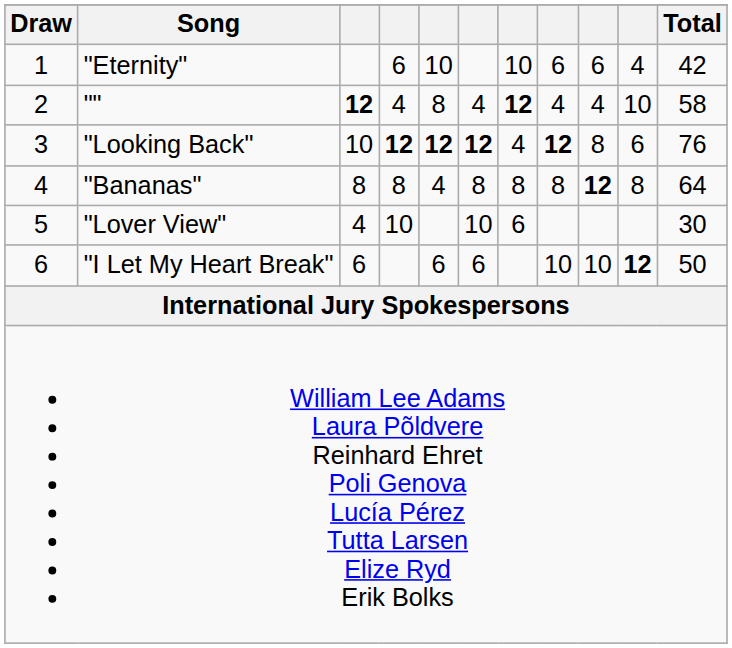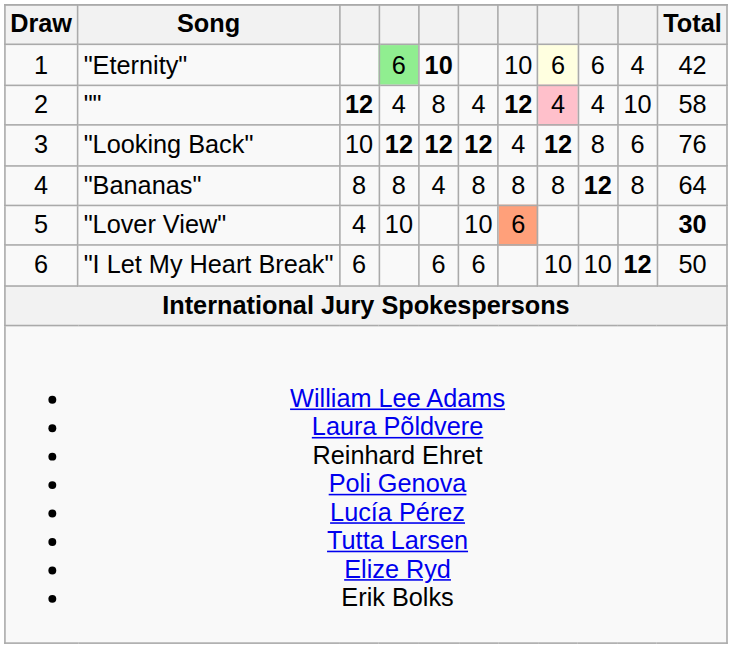(399, 64) no background -> (399, 64) lightgreen background
(439, 64) normal -> (439, 64) bold
(558, 64) no background -> (558, 64) lightyellow background
(558, 104) no background -> (558, 104) pink background
(518, 225) no background -> (518, 225) lightsalmon background
(692, 225) normal -> (692, 225) bold
